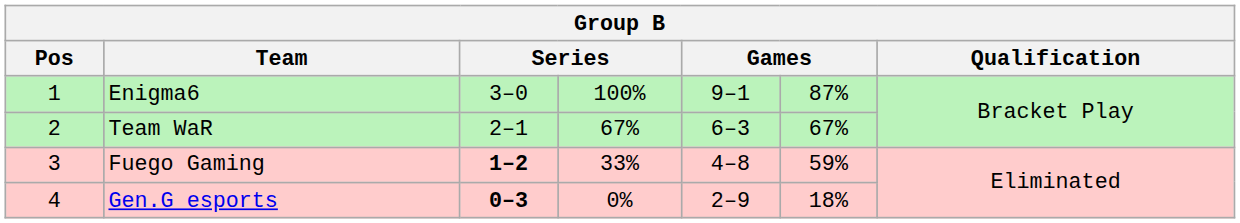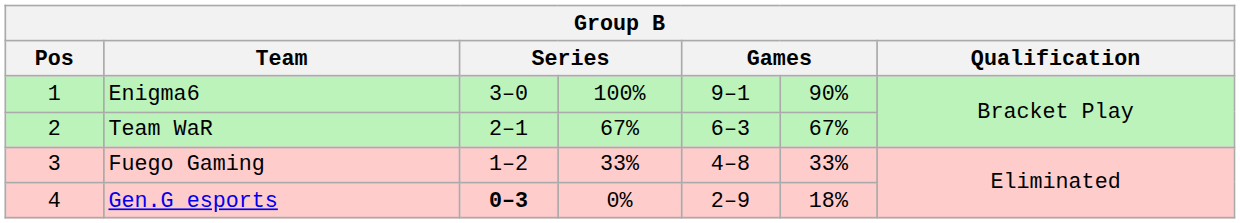(828, 94) 87% -> (828, 94) 90%
(509, 165) bold -> (509, 165) normal
(828, 165) 59% -> (828, 165) 33%
